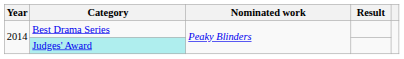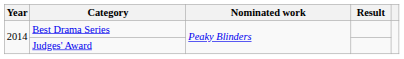(62, 45) paleturquoise background -> (62, 45) no background
